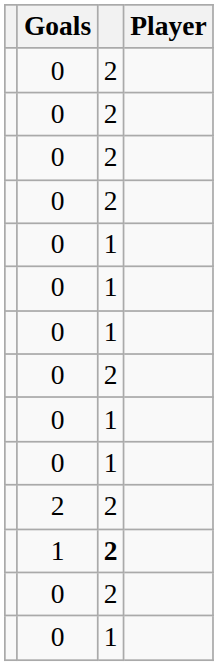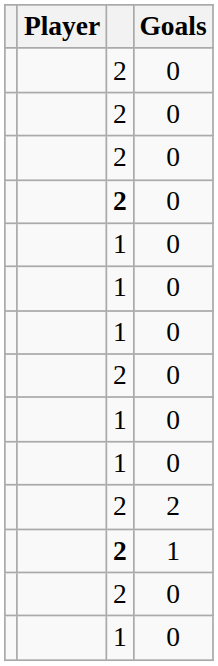columns swapped: (169, 26) <-> (58, 26)
(111, 200) normal -> (120, 200) bold
